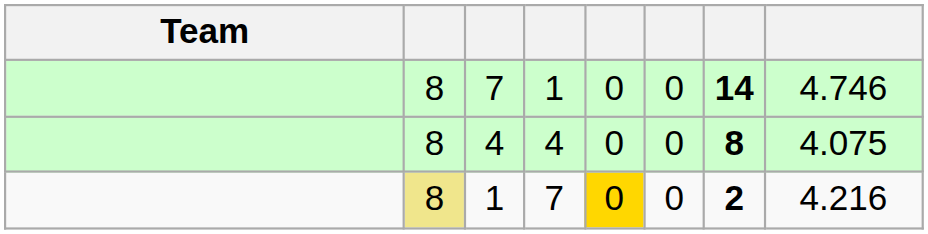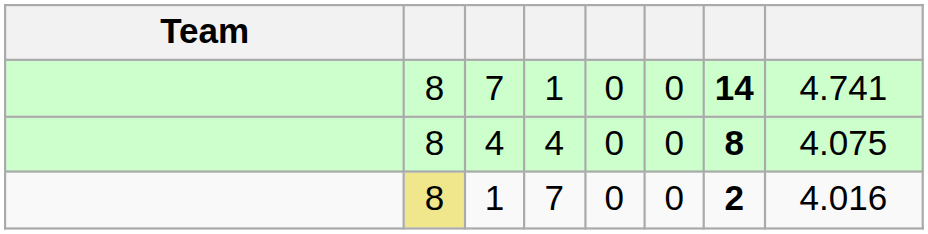(843, 87) 4.746 -> (843, 87) 4.741
(614, 198) gold background -> (614, 198) no background
(843, 198) 4.216 -> (843, 198) 4.016
